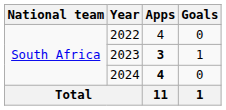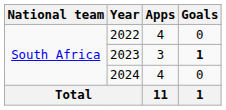(160, 55) bold -> (160, 55) normal
(200, 55) normal -> (200, 55) bold
(160, 75) bold -> (160, 75) normal
